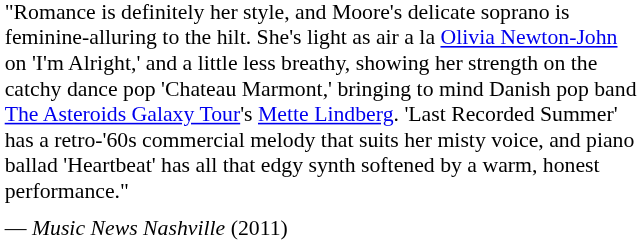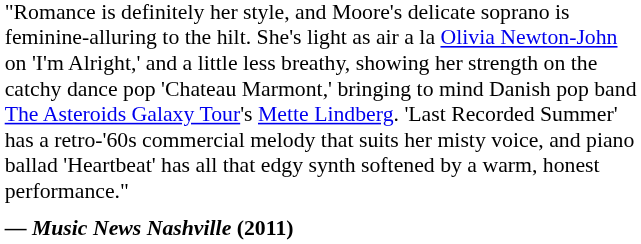(146, 228) normal -> (149, 228) bold
